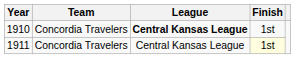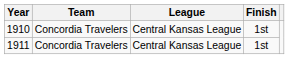(190, 29) bold -> (187, 29) normal
(268, 45) lightyellow background -> (261, 45) no background
